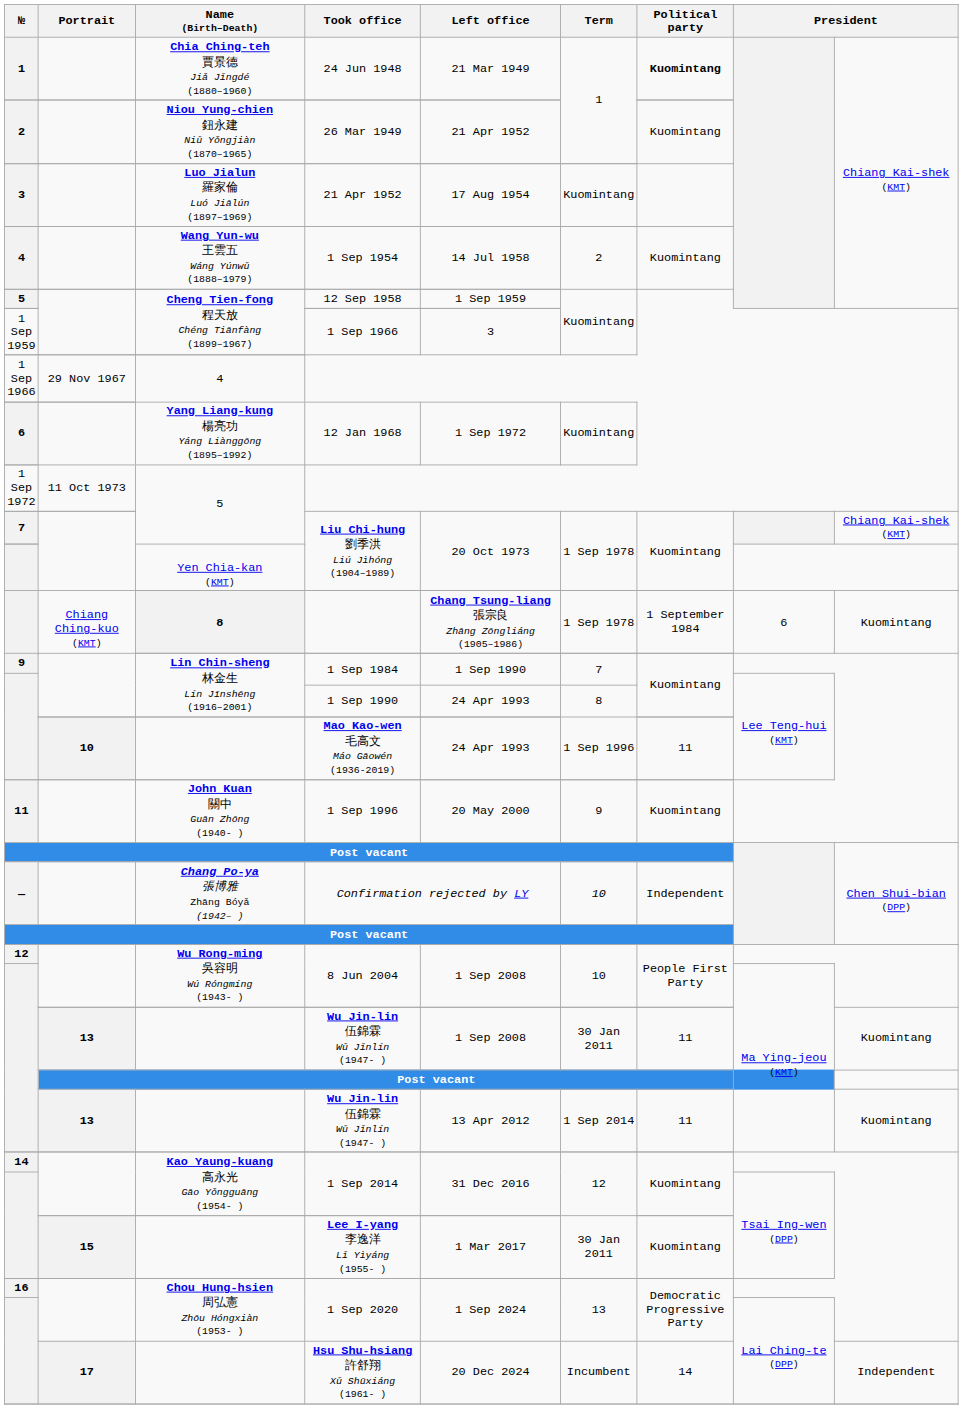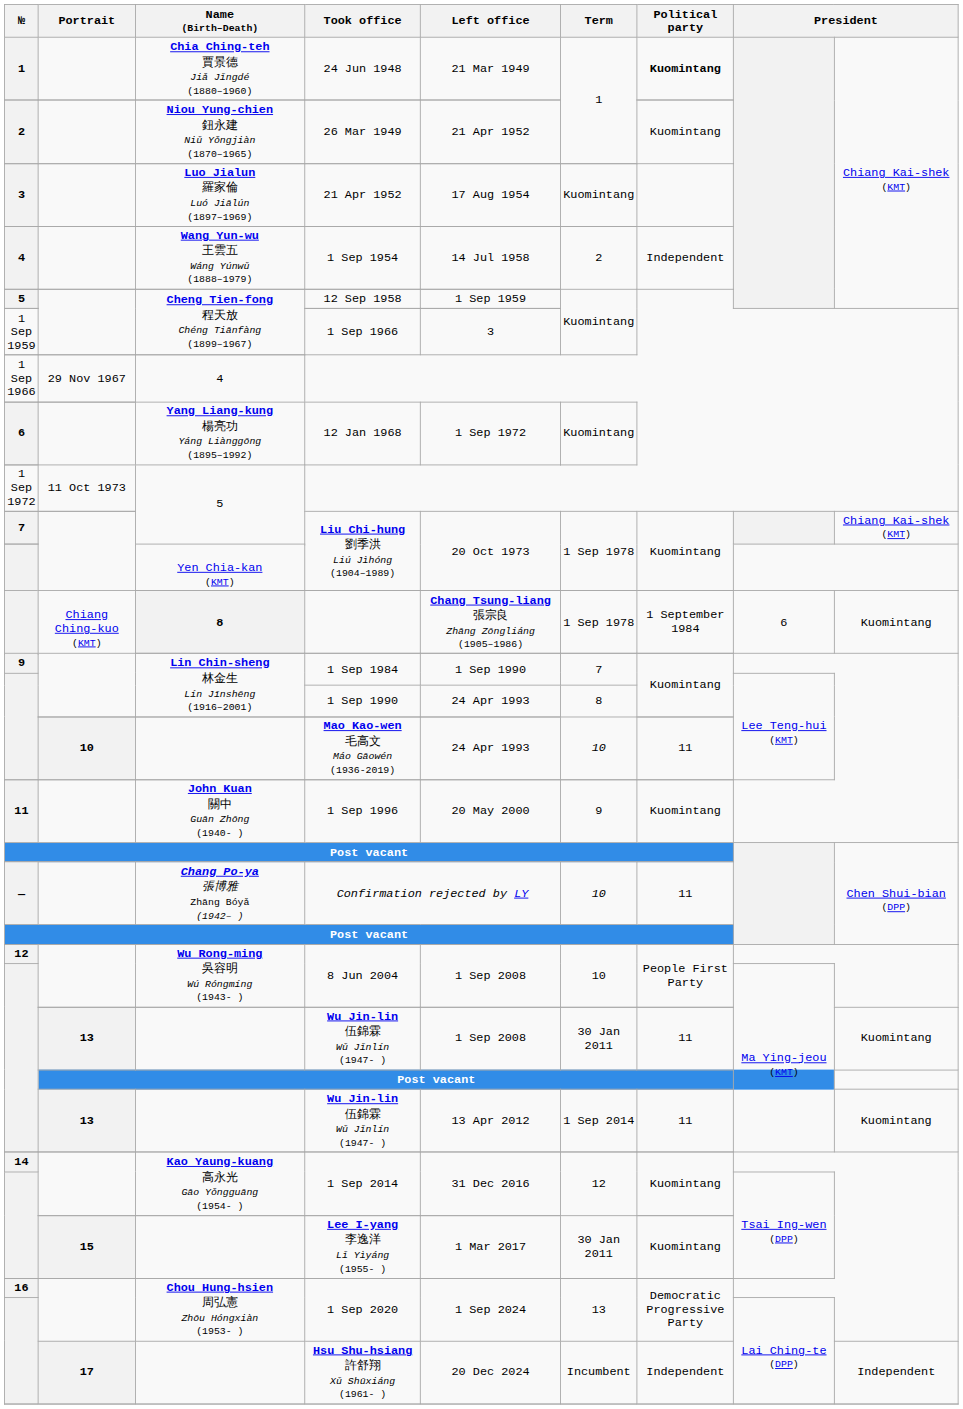(685, 258) Kuomintang -> (685, 258) Independent
(599, 748) 1 Sep 1996 -> (599, 748) 10
(685, 893) Independent -> (685, 893) 11
(685, 1373) 14 -> (685, 1373) Independent
